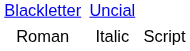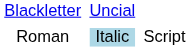(112, 37) no background -> (112, 37) lightblue background
